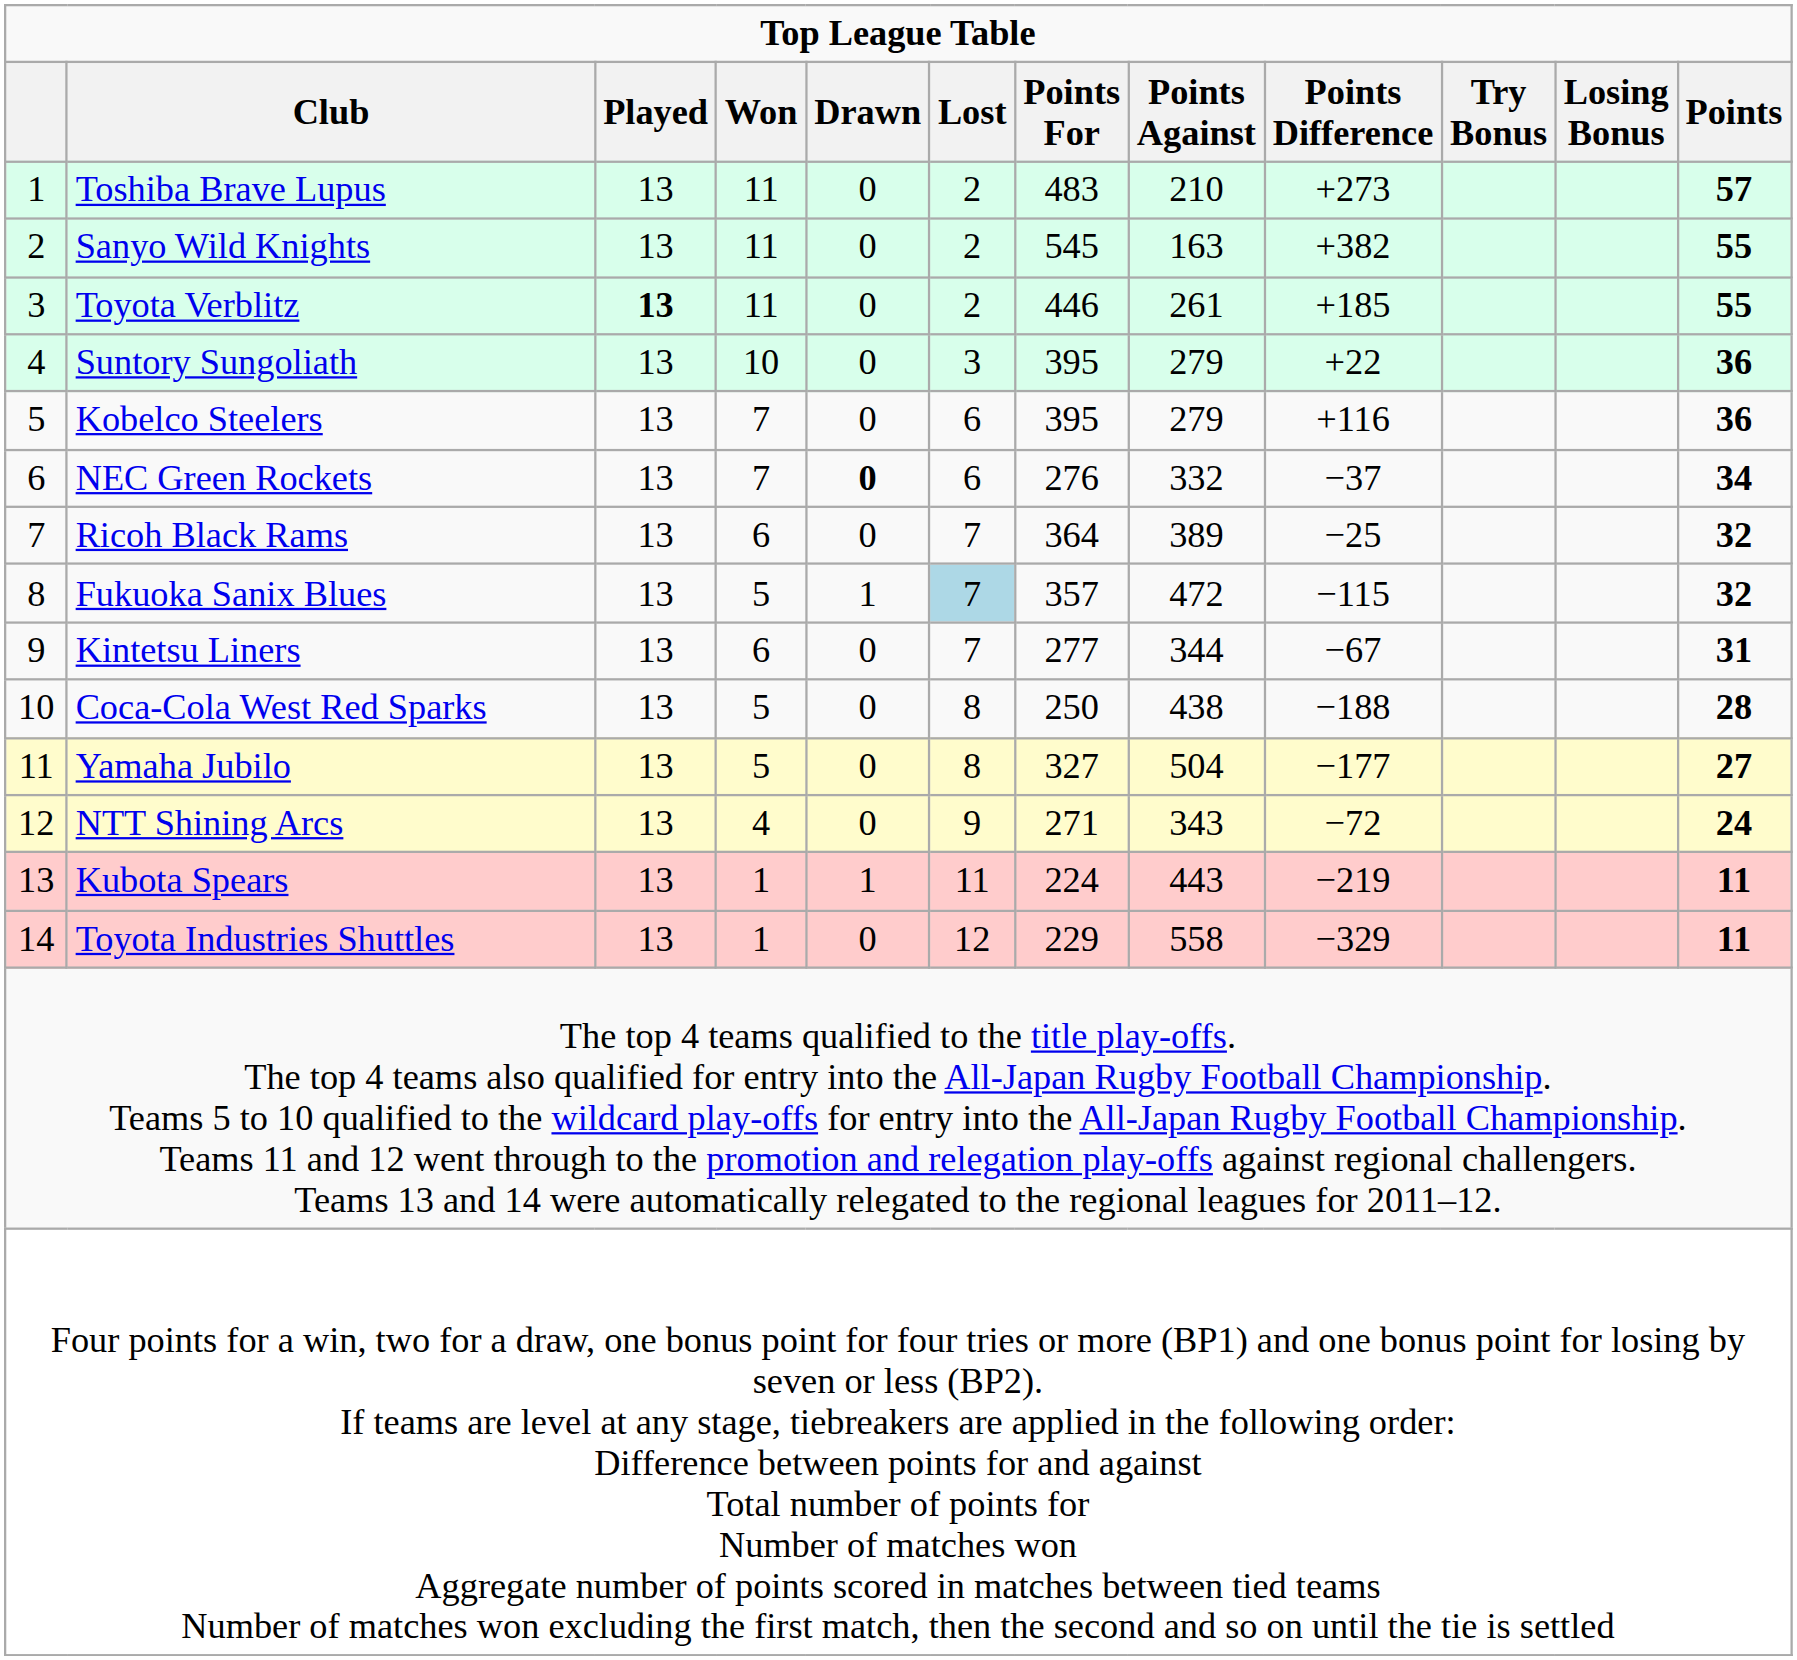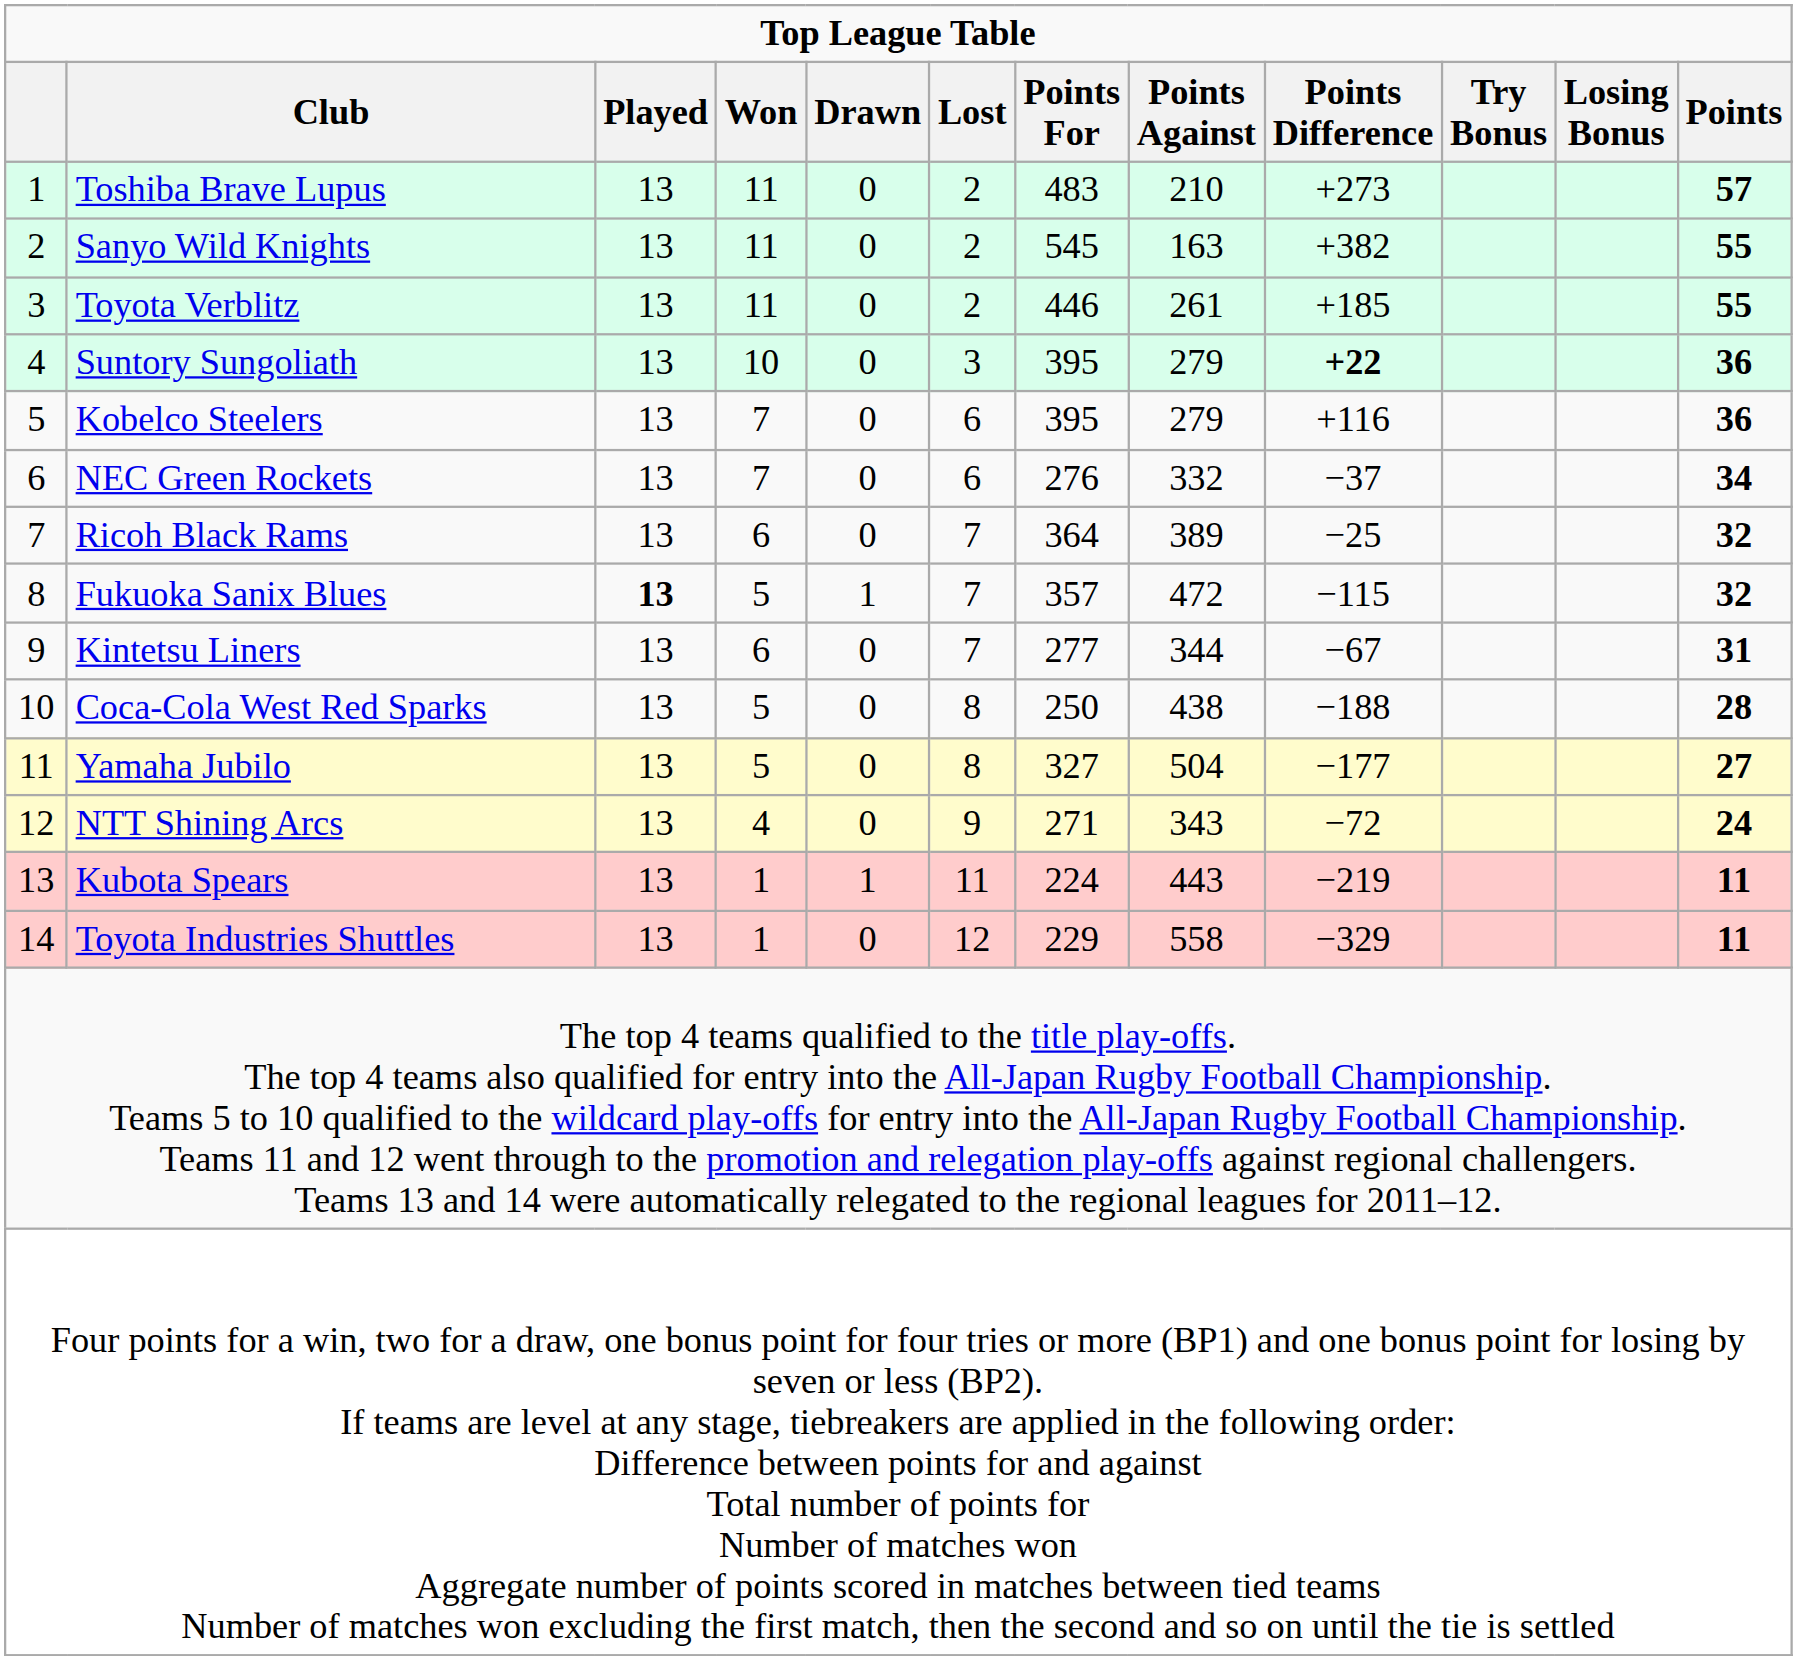(656, 304) bold -> (656, 304) normal
(1353, 362) normal -> (1353, 362) bold
(868, 477) bold -> (868, 477) normal
(656, 592) normal -> (656, 592) bold
(972, 592) lightblue background -> (972, 592) no background
